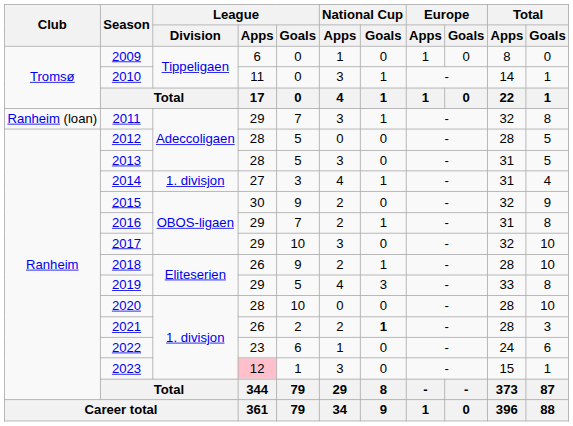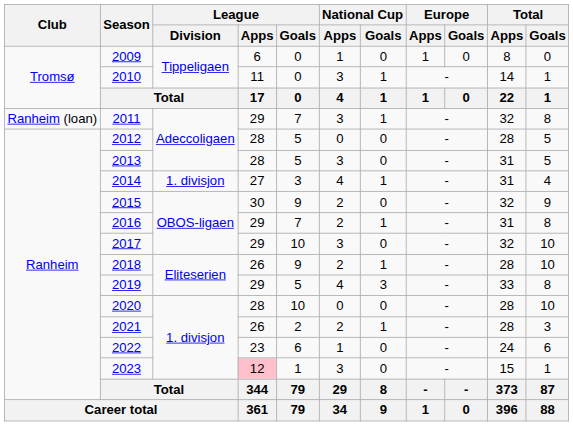(383, 327) bold -> (383, 327) normal
